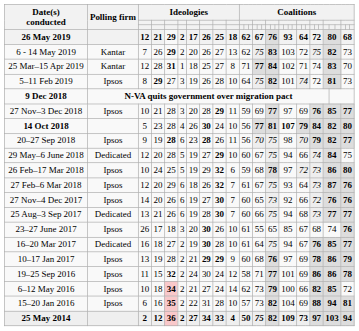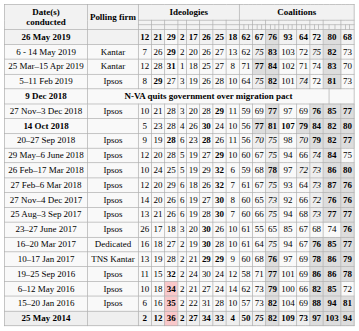(113, 155) Dedicated -> (113, 155) Ipsos
(233, 199) 7 -> (233, 199) 8
(113, 214) Dedicated -> (113, 214) Ipsos
(113, 258) Ipsos -> (113, 258) TNS Kantar
